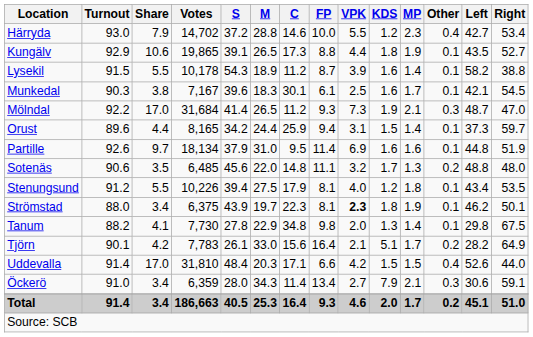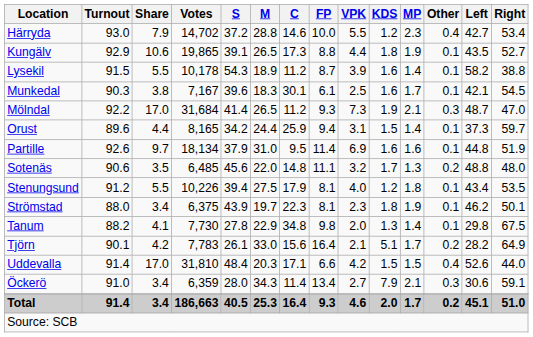(358, 206) bold -> (358, 206) normal
